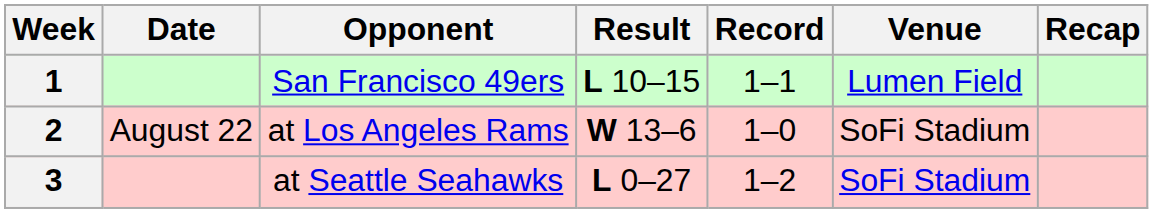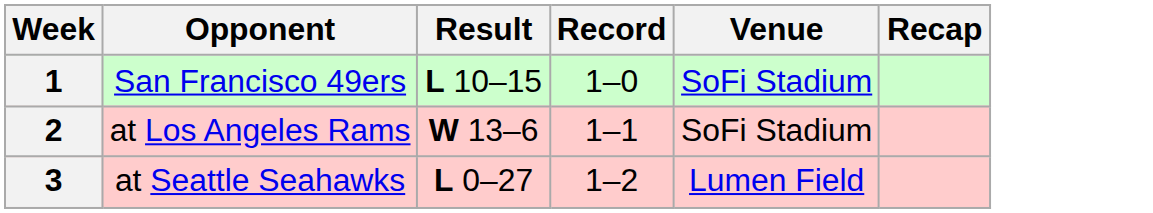- column: (181, 29)
(770, 80) 1–1 -> (612, 80) 1–0
(935, 80) Lumen Field -> (777, 80) SoFi Stadium
(770, 130) 1–0 -> (612, 130) 1–1
(935, 181) SoFi Stadium -> (777, 181) Lumen Field
